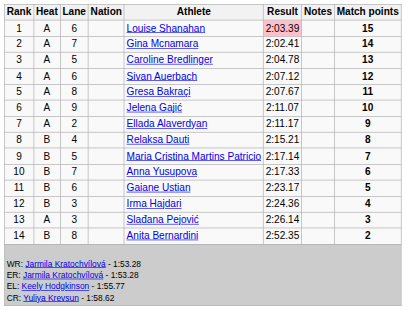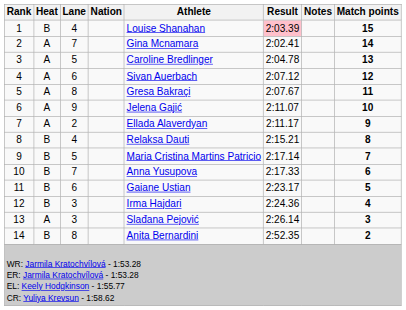(47, 28) A -> (47, 28) B
(74, 28) 6 -> (74, 28) 4
